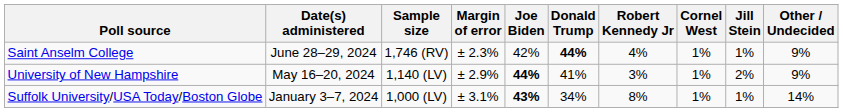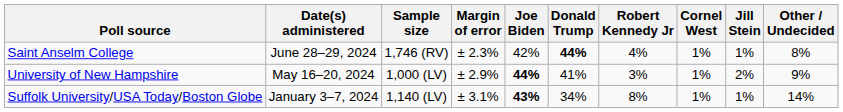(801, 53) 9% -> (801, 53) 8%
(416, 75) 1,140 (LV) -> (416, 75) 1,000 (LV)
(416, 97) 1,000 (LV) -> (416, 97) 1,140 (LV)
